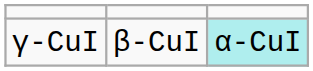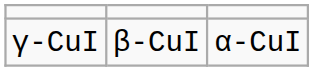(258, 43) paleturquoise background -> (258, 43) no background
